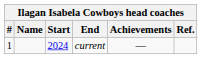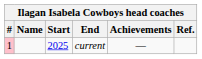(9, 45) no background -> (9, 45) pink background
(58, 45) 2024 -> (58, 45) 2025
